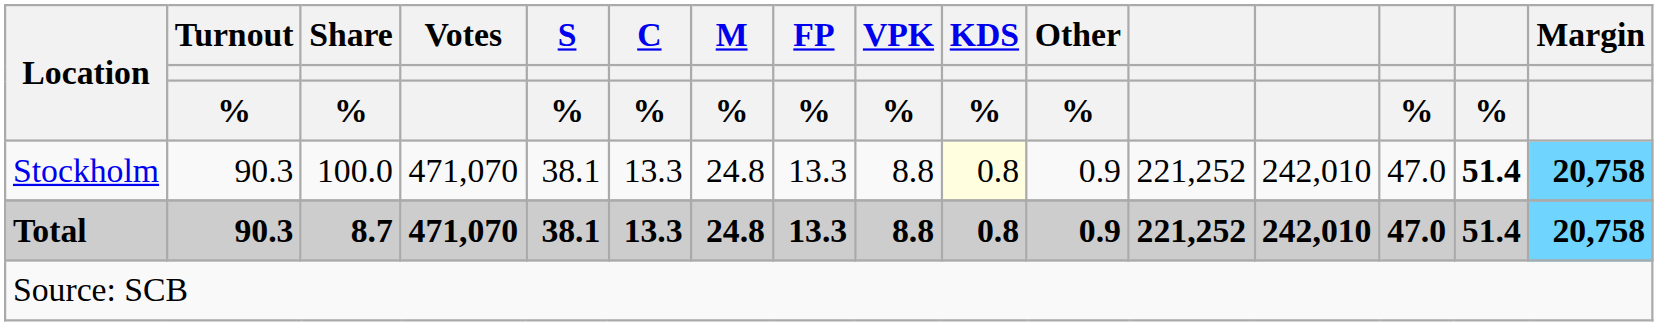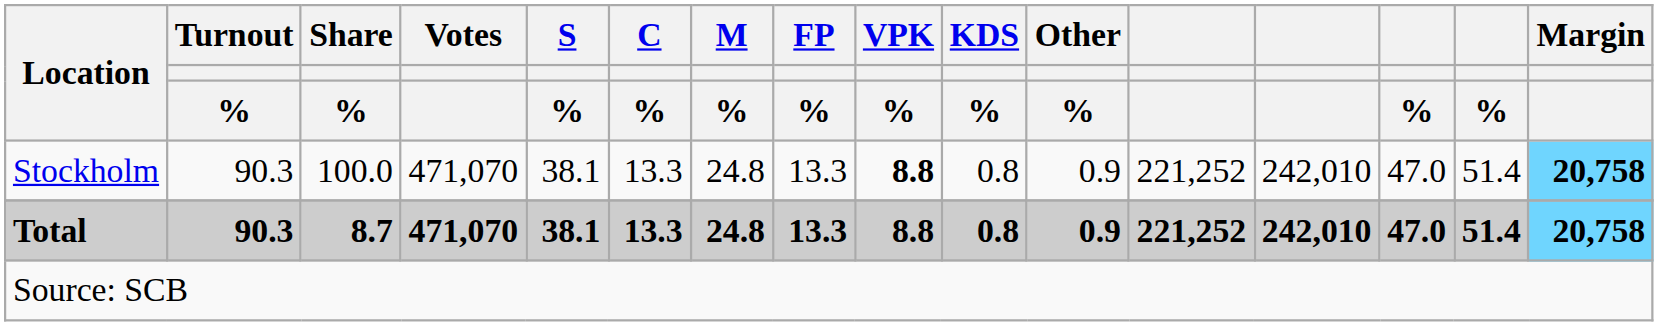(913, 170) normal -> (913, 170) bold
(998, 170) lightyellow background -> (998, 170) no background
(1491, 170) bold -> (1491, 170) normal
